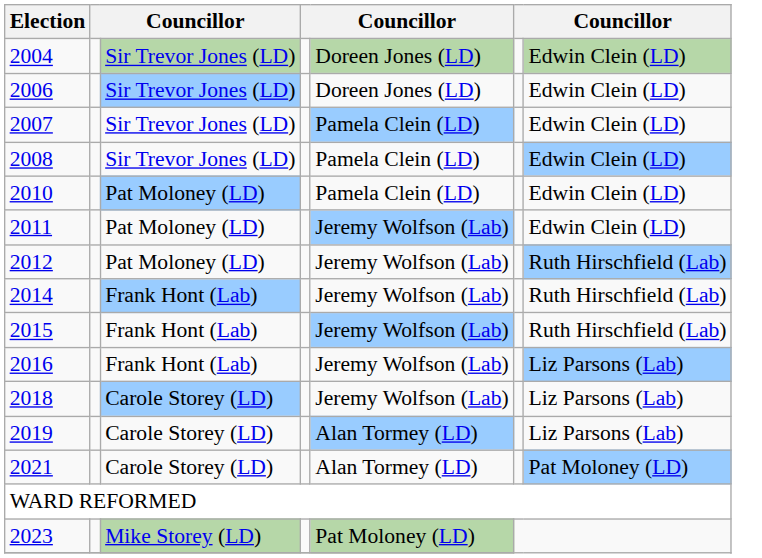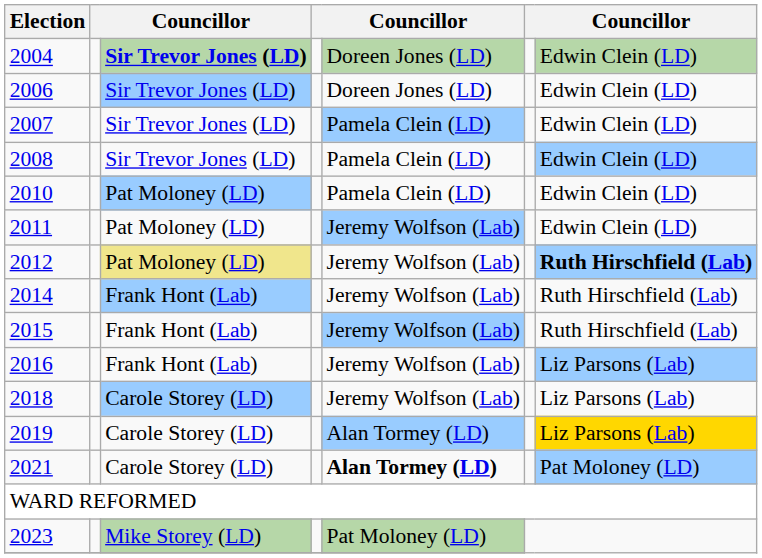(200, 55) normal -> (206, 55) bold
(185, 261) no background -> (185, 261) khaki background
(628, 261) normal -> (646, 261) bold
(606, 432) no background -> (617, 432) gold background
(397, 466) normal -> (412, 466) bold
